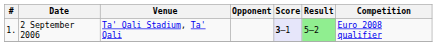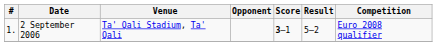(283, 30) lavender background -> (283, 30) no background
(311, 30) lightgreen background -> (311, 30) no background
